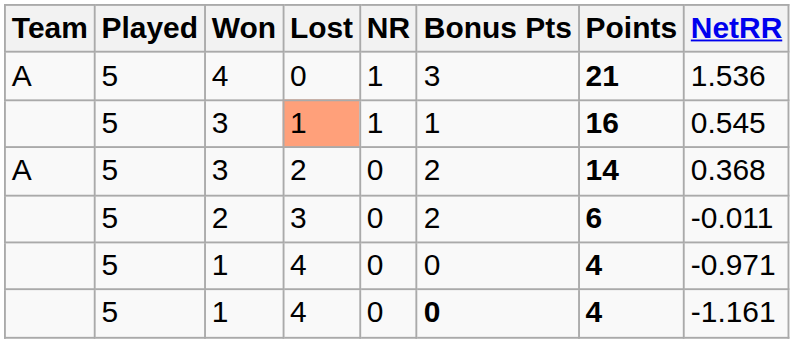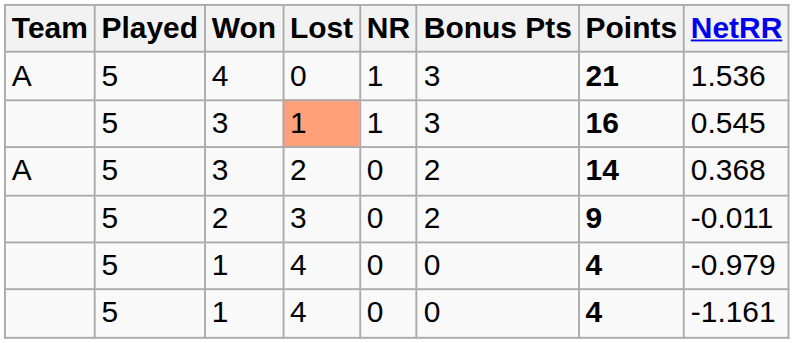(432, 123) 1 -> (432, 123) 3
(594, 218) 6 -> (594, 218) 9
(733, 265) -0.971 -> (733, 265) -0.979
(432, 312) bold -> (432, 312) normal
